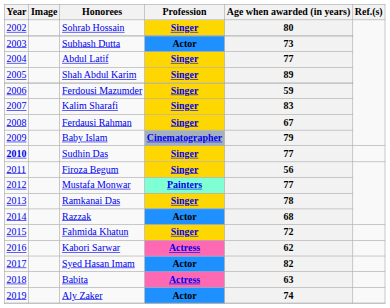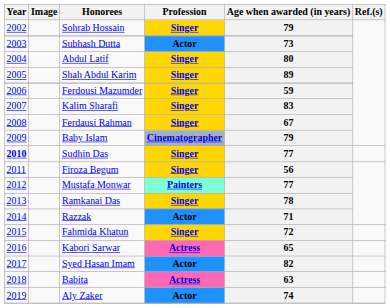(289, 28) 80 -> (289, 28) 79
(289, 59) 77 -> (289, 59) 80
(289, 216) 68 -> (289, 216) 71
(289, 248) 62 -> (289, 248) 65
